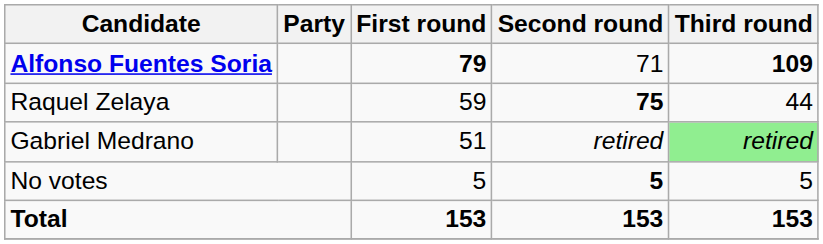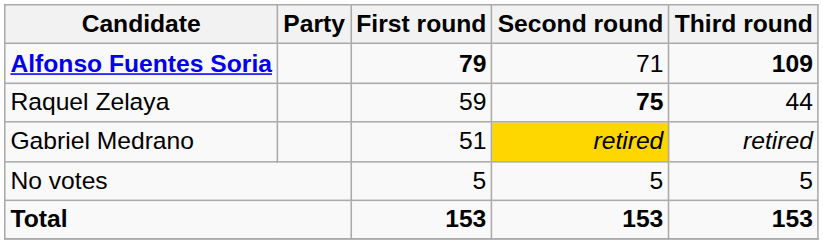(628, 141) no background -> (628, 141) gold background
(778, 141) lightgreen background -> (778, 141) no background
(656, 180) bold -> (656, 180) normal
